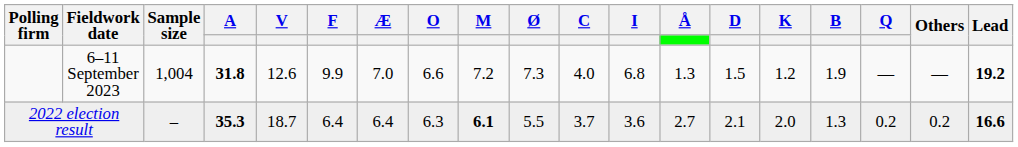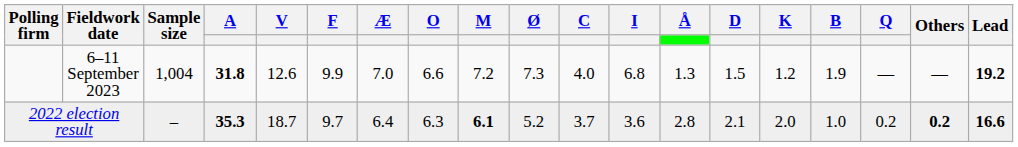(333, 122) 6.4 -> (333, 122) 9.7
(534, 122) 5.5 -> (534, 122) 5.2
(685, 122) 2.7 -> (685, 122) 2.8
(836, 122) 1.3 -> (836, 122) 1.0
(940, 122) normal -> (940, 122) bold
